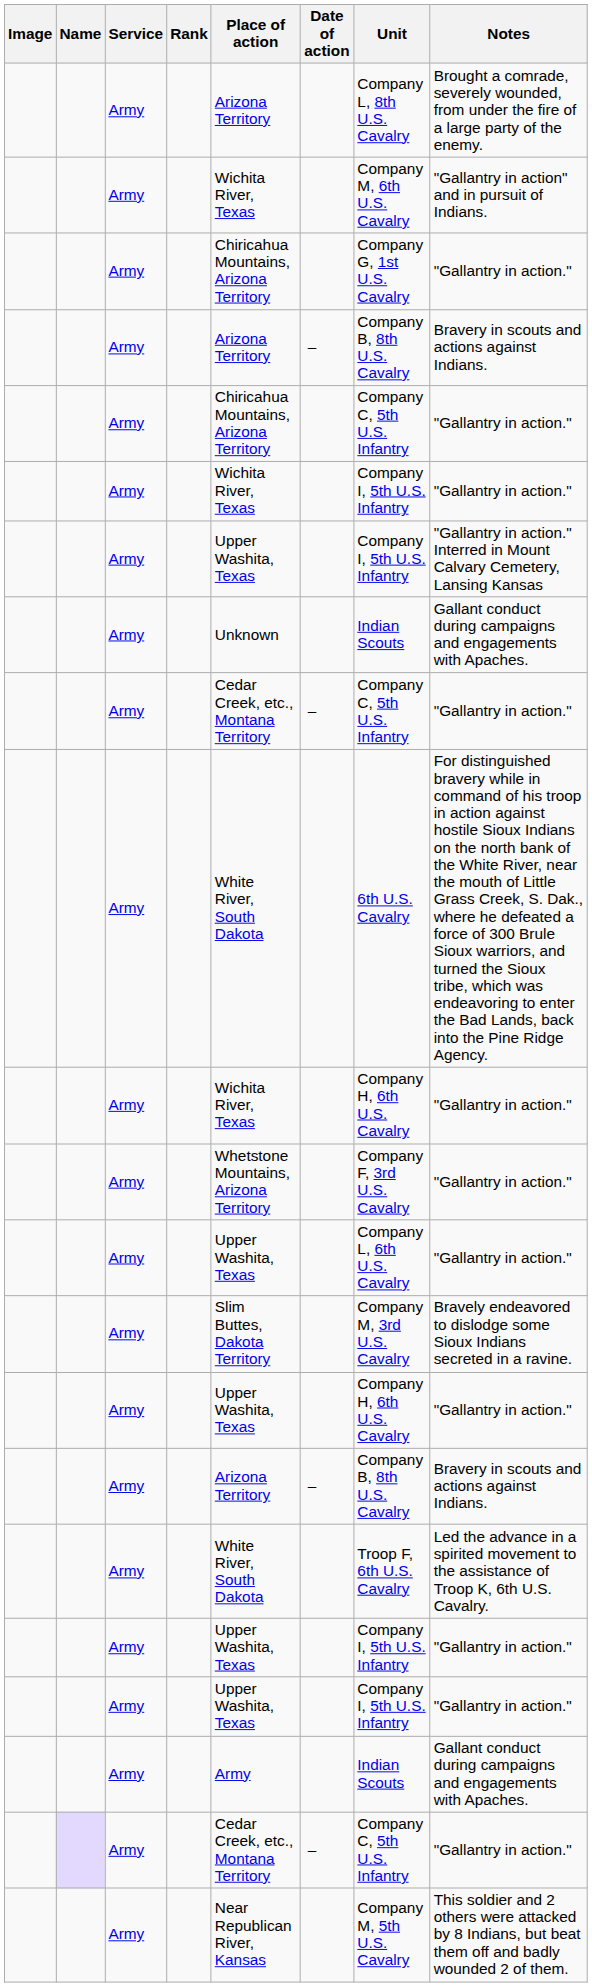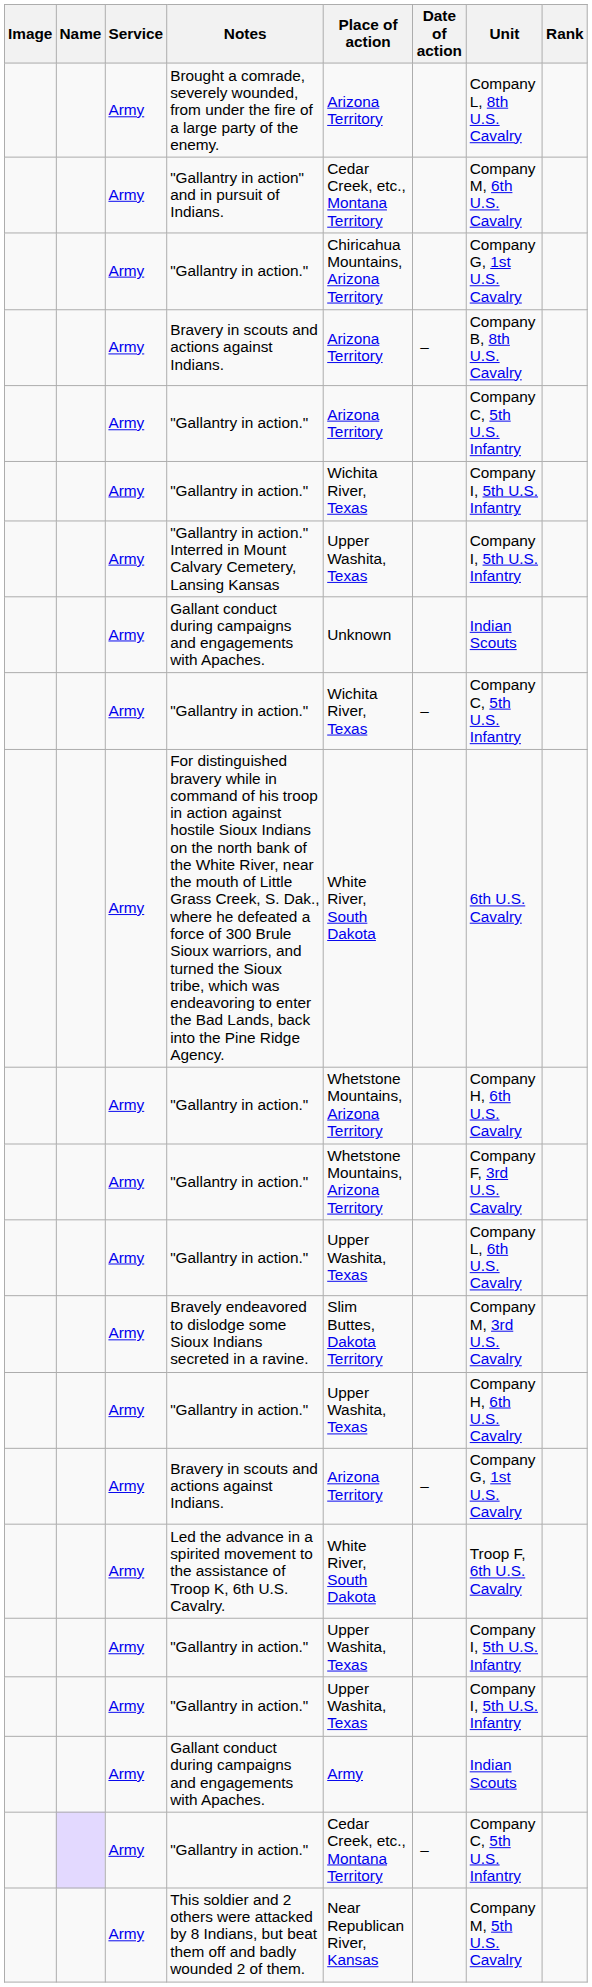columns swapped: (189, 33) <-> (509, 33)
(240, 194) Wichita River, Texas -> (366, 194) Cedar Creek, etc., Montana Territory
(252, 423) Chiricahua Mountains, Arizona Territory -> (355, 423) Arizona Territory
(254, 711) Cedar Creek, etc., Montana Territory -> (352, 711) Wichita River, Texas
(240, 1105) Wichita River, Texas -> (365, 1105) Whetstone Mountains, Arizona Territory
(390, 1486) Company B, 8th U.S. Cavalry -> (503, 1486) Company G, 1st U.S. Cavalry
